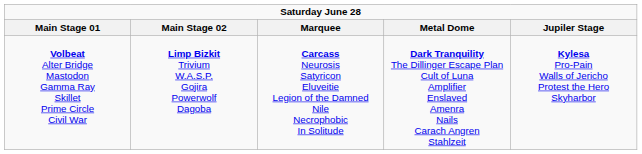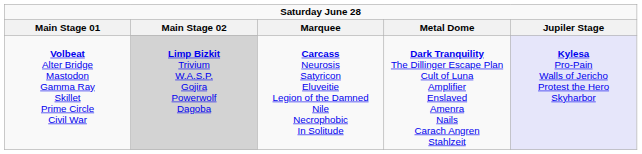(194, 81) no background -> (194, 81) lightgrey background
(574, 76) no background -> (574, 76) lavender background
